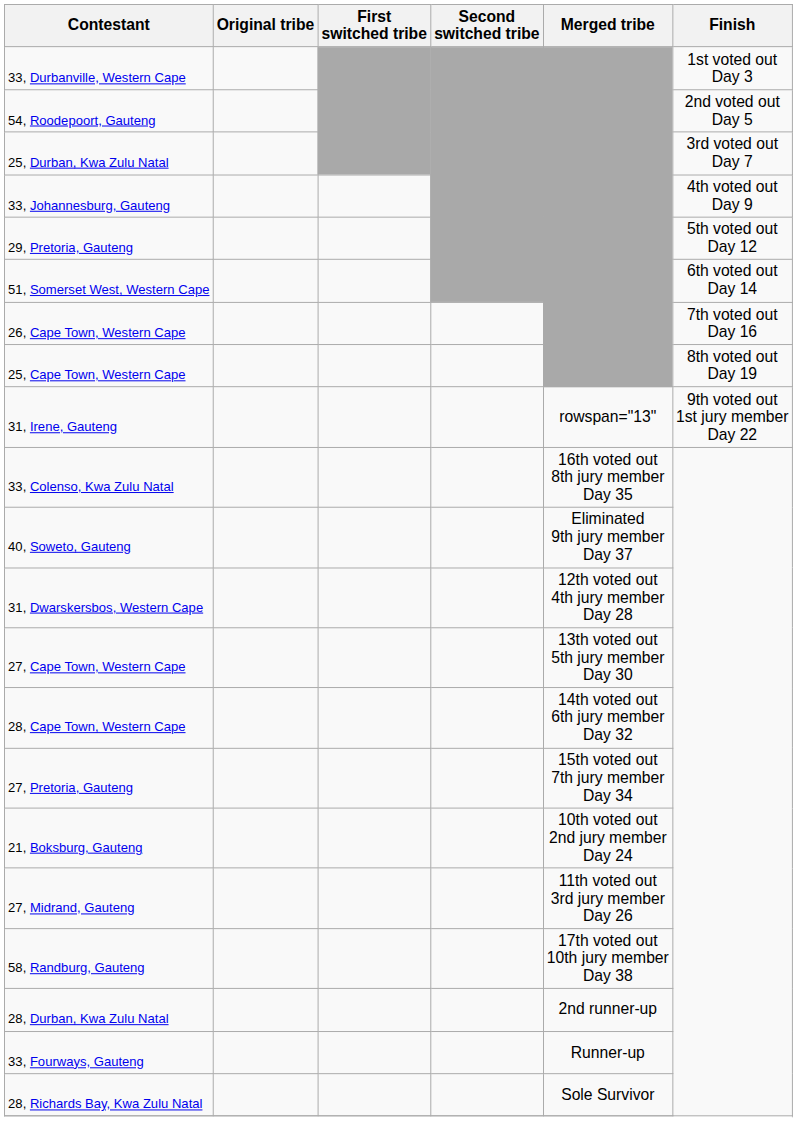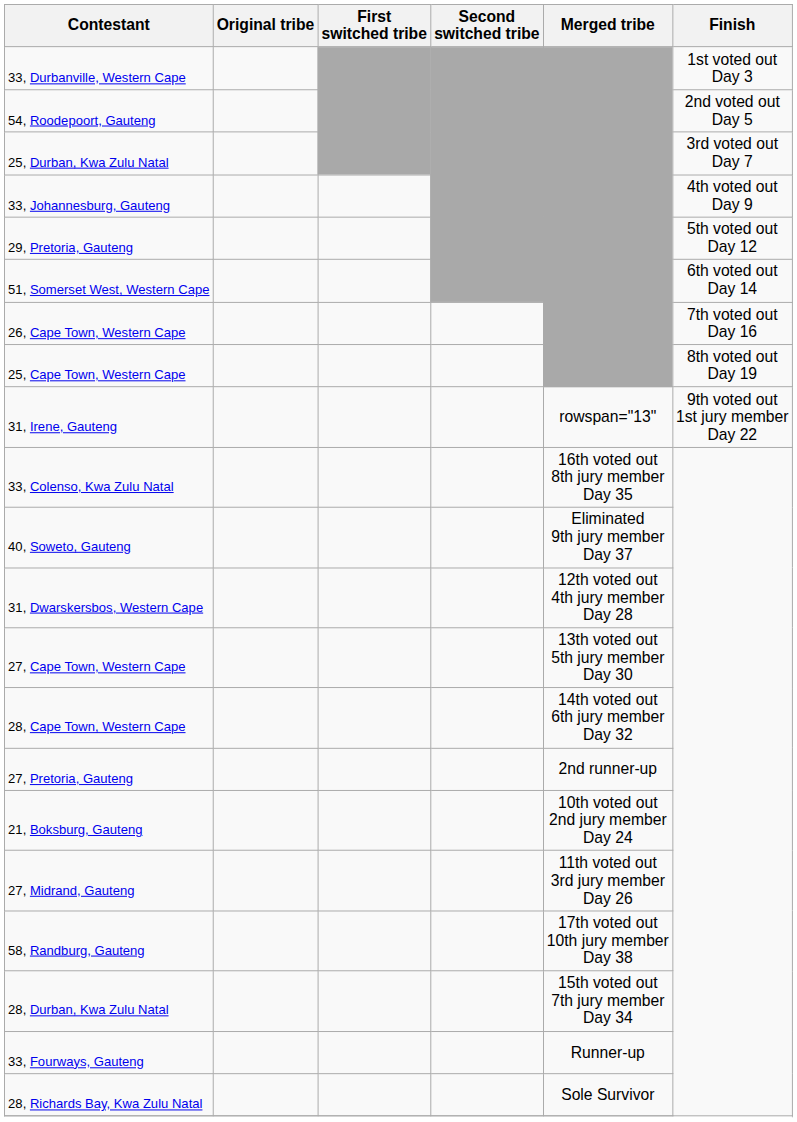(608, 778) 15th voted out 7th jury member Day 34 -> (608, 769) 2nd runner-up
(608, 1009) 2nd runner-up -> (608, 1000) 15th voted out 7th jury member Day 34
